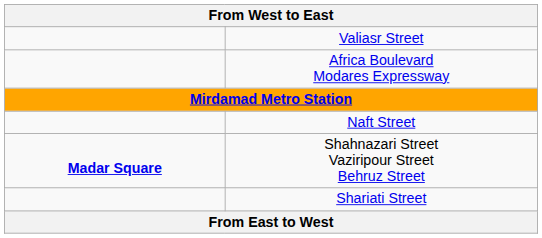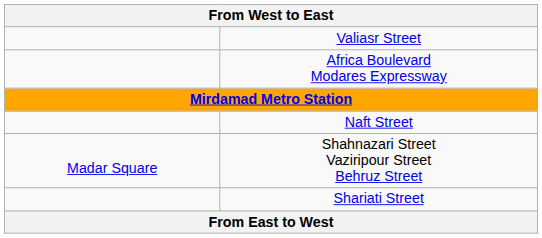(115, 168) bold -> (112, 168) normal
